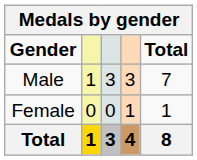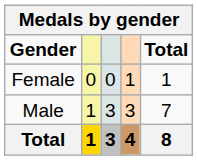rows swapped: (43, 80) <-> (43, 110)
